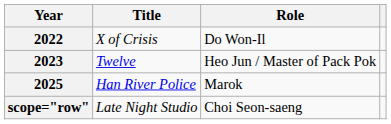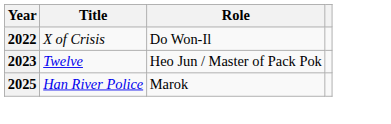- row: (49, 107)
